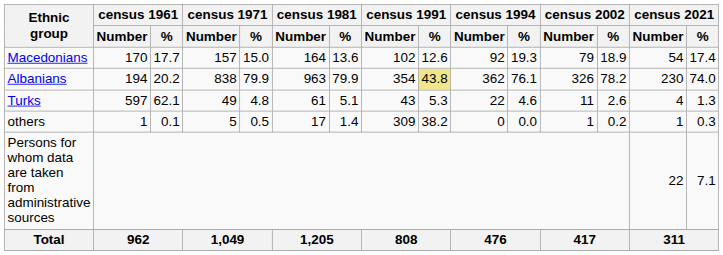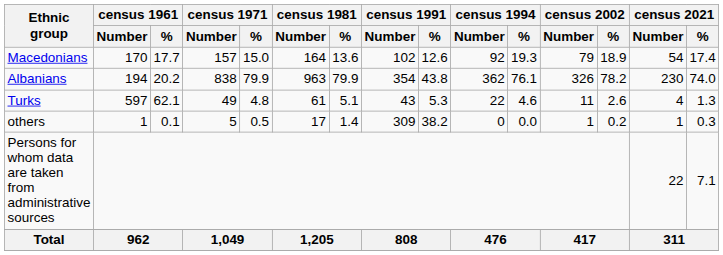(435, 79) khaki background -> (435, 79) no background
